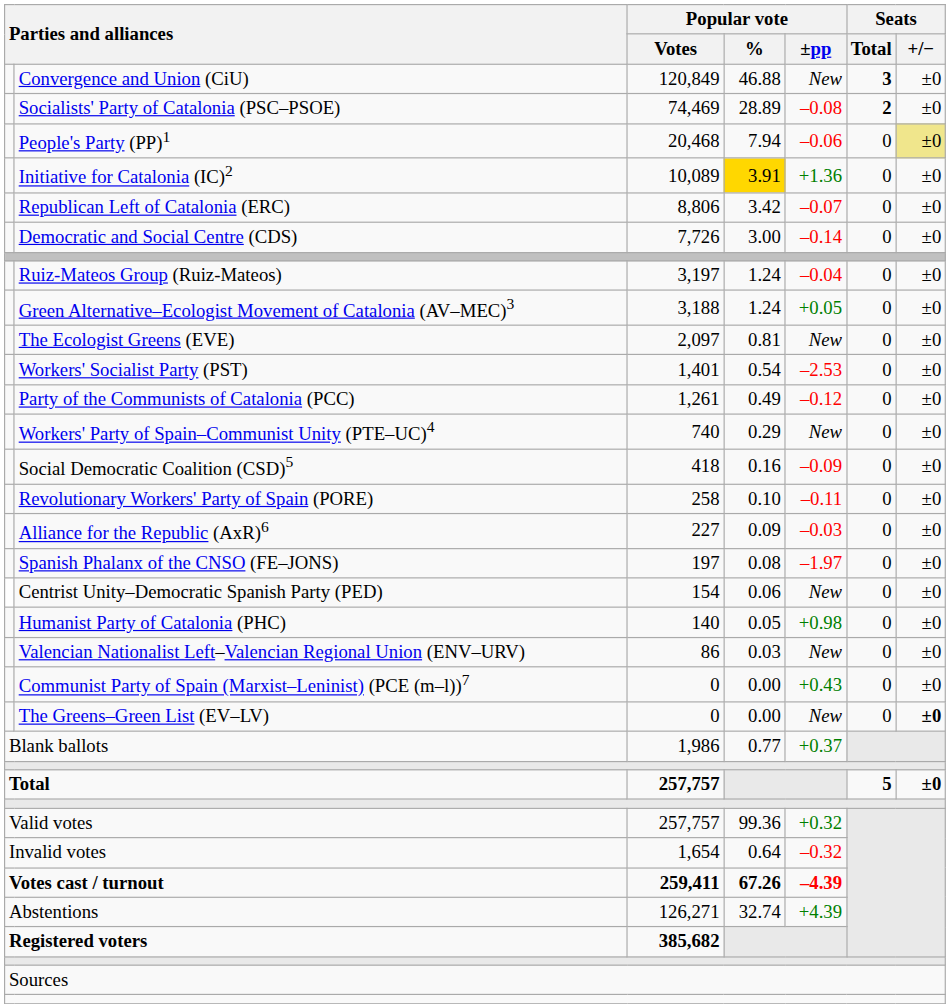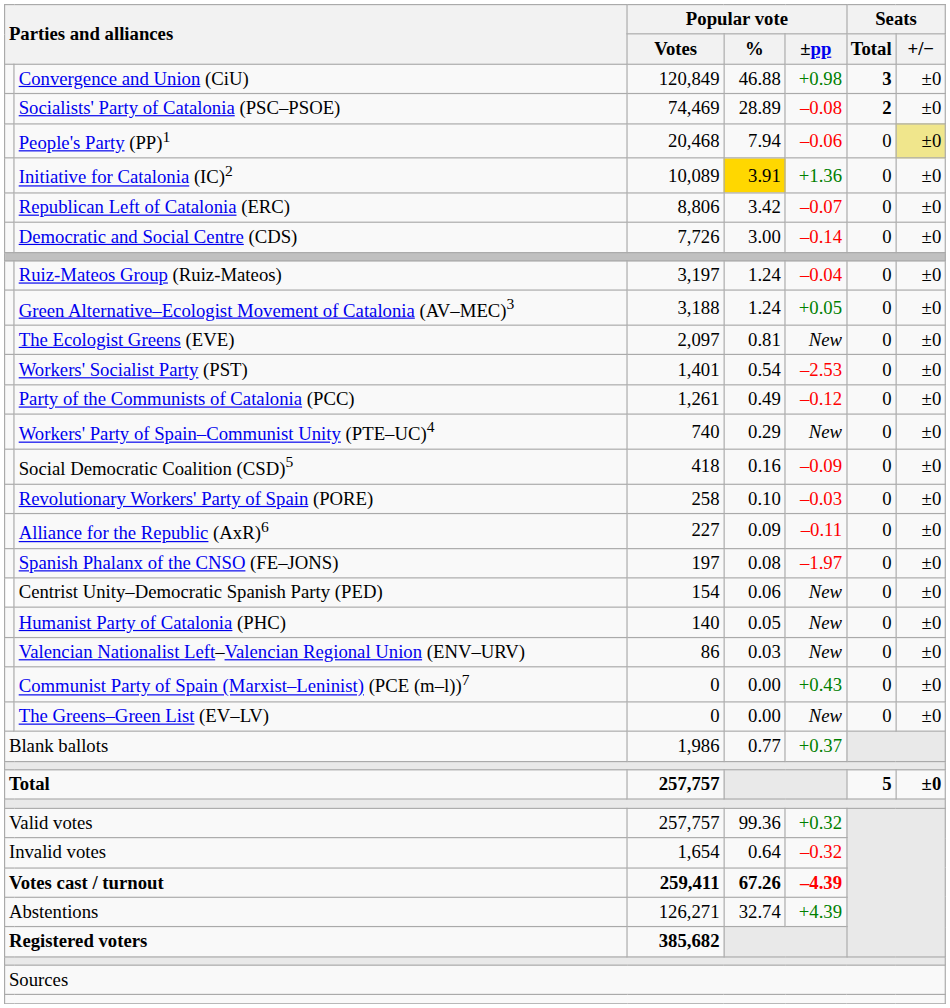(825, 78) New -> (820, 78) +0.98
(821, 498) –0.11 -> (821, 498) –0.03
(821, 530) –0.03 -> (821, 530) –0.11
(820, 622) +0.98 -> (825, 622) New
(931, 716) bold -> (931, 716) normal
